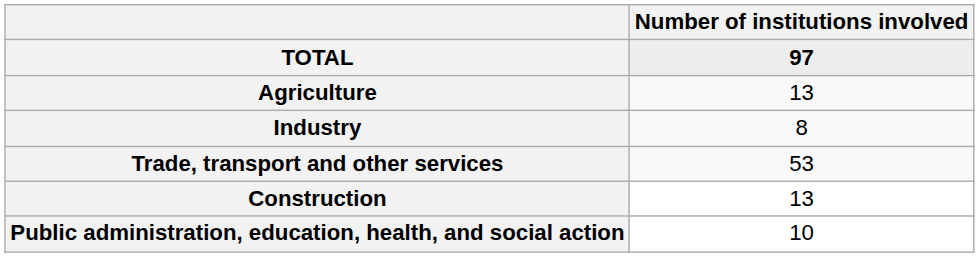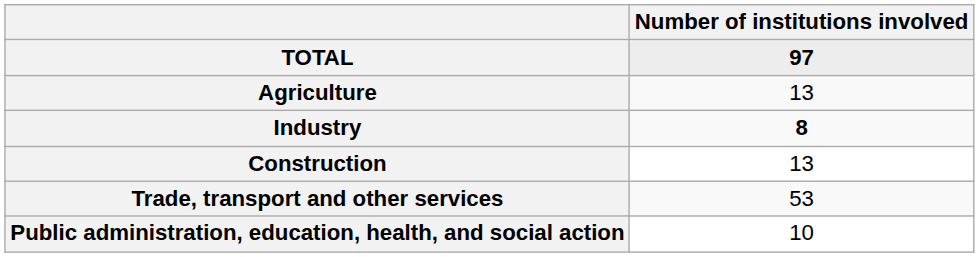(802, 127) normal -> (802, 127) bold
rows swapped: (317, 198) <-> (317, 163)
